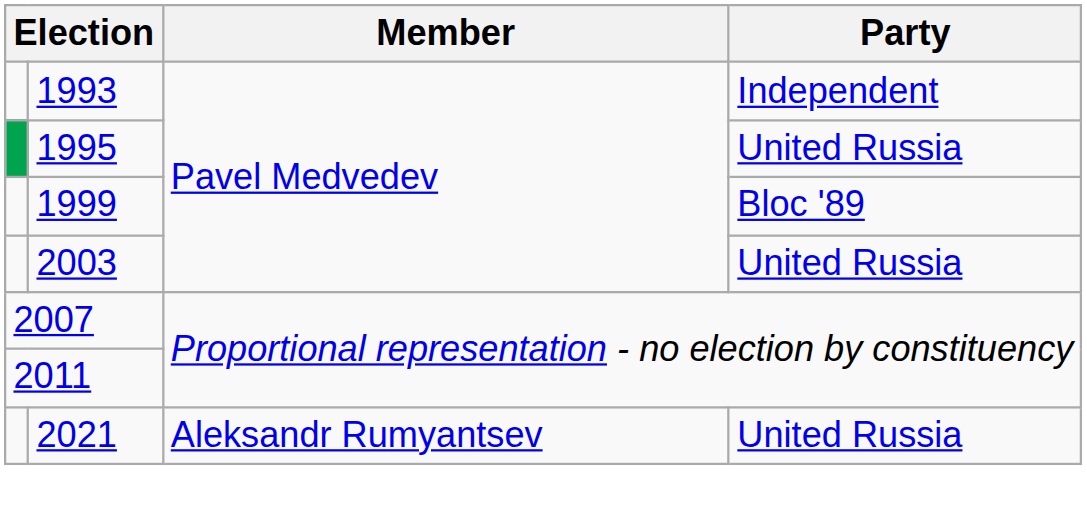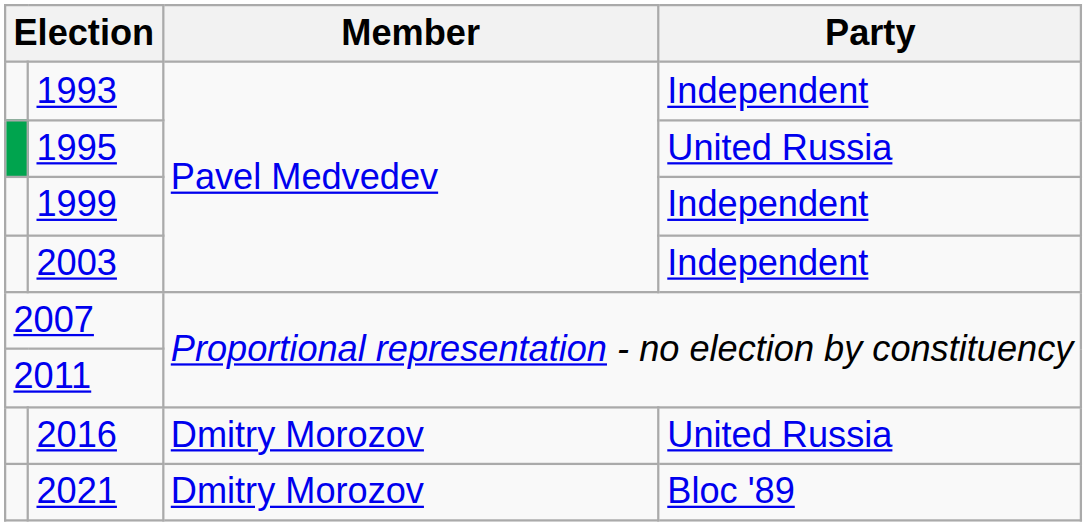(801, 205) Bloc '89 -> (768, 205) Independent
(850, 262) United Russia -> (768, 262) Independent
+ row: (77, 434)
(357, 434) Aleksandr Rumyantsev -> (297, 491) Dmitry Morozov
(850, 434) United Russia -> (731, 491) Bloc '89
